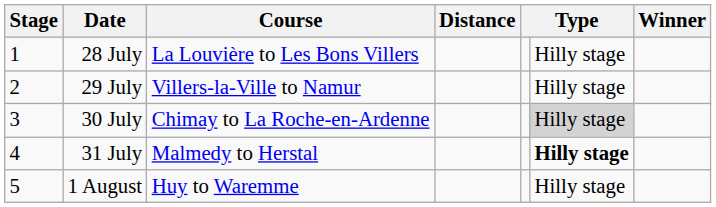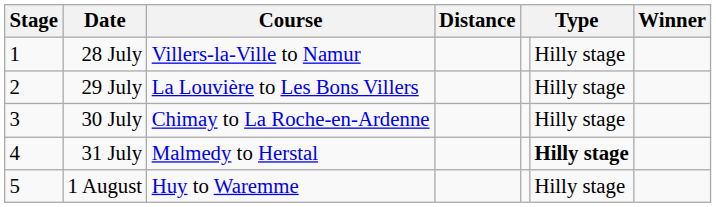(285, 53) La Louvière to Les Bons Villers -> (256, 53) Villers-la-Ville to Namur
(256, 86) Villers-la-Ville to Namur -> (285, 86) La Louvière to Les Bons Villers
(580, 119) lightgrey background -> (580, 119) no background
